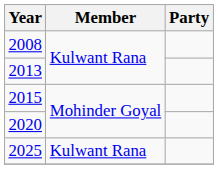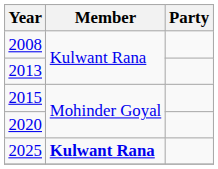(98, 151) normal -> (102, 151) bold
